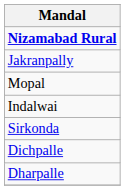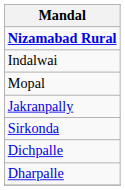(41, 60) Jakranpally -> (33, 60) Indalwai
(33, 106) Indalwai -> (41, 106) Jakranpally
